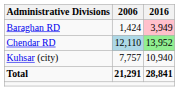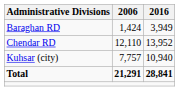(162, 27) pink background -> (162, 27) no background
(128, 43) lightblue background -> (128, 43) no background
(159, 43) lightgreen background -> (159, 43) no background
